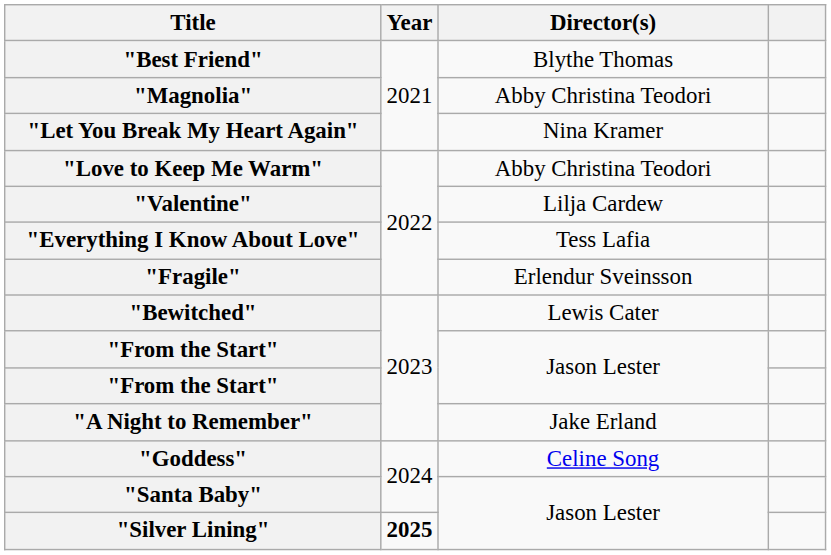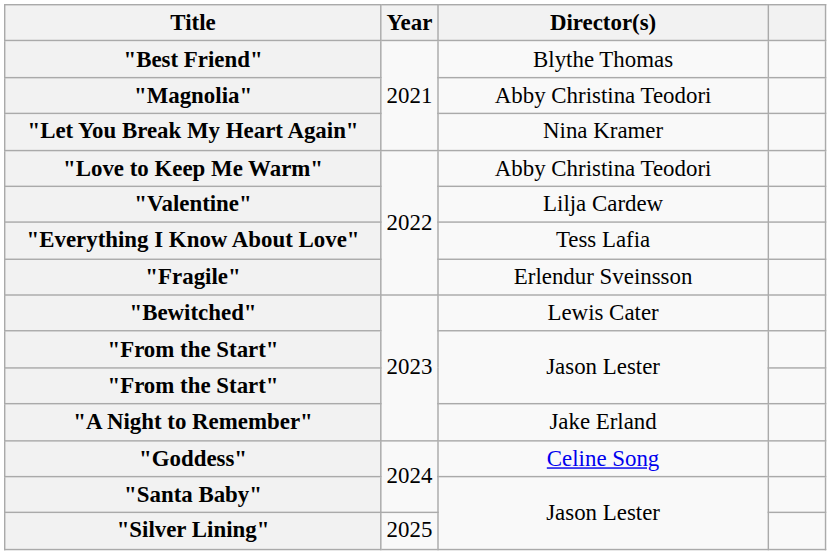(409, 530) bold -> (409, 530) normal
